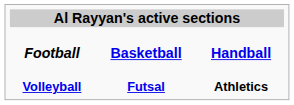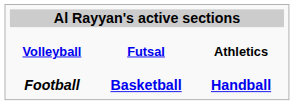rows swapped: (52, 54) <-> (52, 87)
